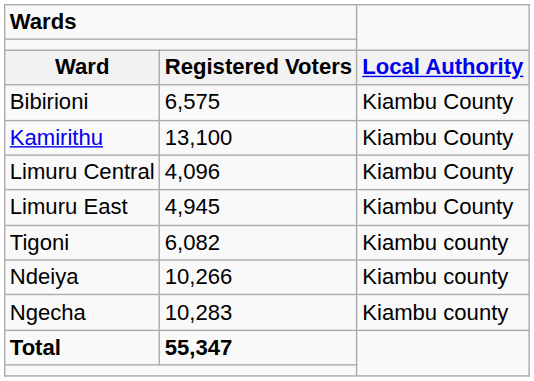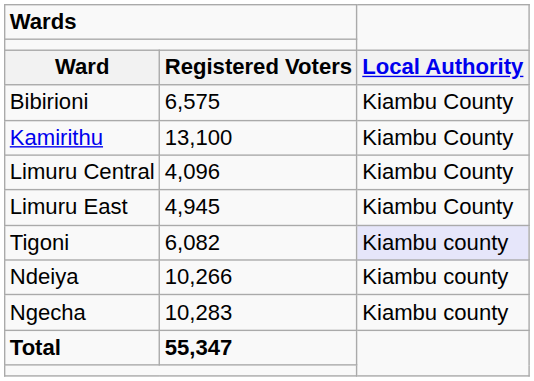(435, 242) no background -> (435, 242) lavender background
